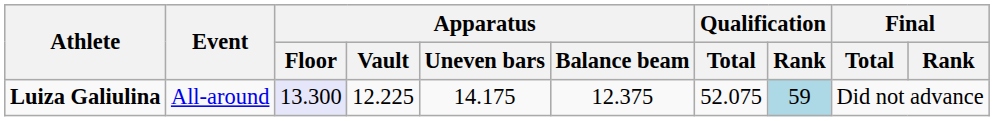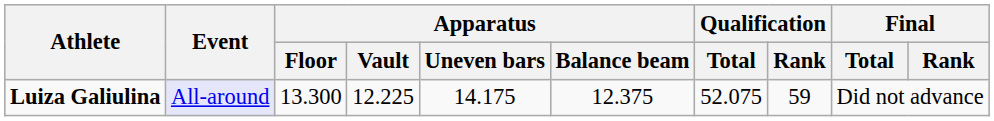(220, 97) no background -> (220, 97) lavender background
(311, 97) lavender background -> (311, 97) no background
(799, 97) lightblue background -> (799, 97) no background
